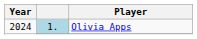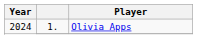(53, 27) lightblue background -> (53, 27) no background
